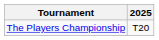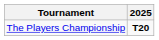(141, 28) normal -> (141, 28) bold
